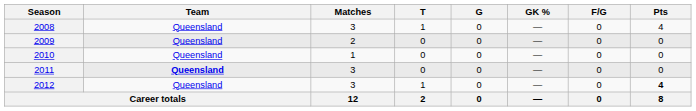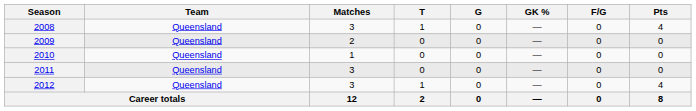(197, 70) bold -> (197, 70) normal
(661, 85) bold -> (661, 85) normal
